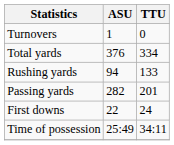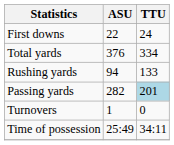rows swapped: (36, 110) <-> (32, 33)
(149, 91) no background -> (149, 91) lightblue background
